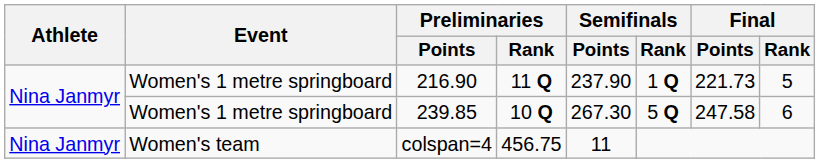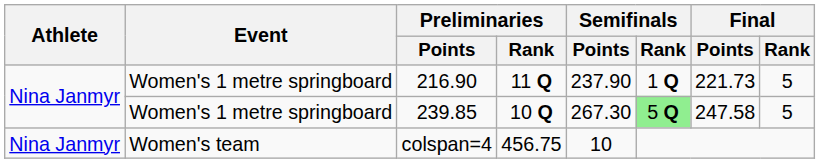(663, 112) no background -> (663, 112) lightgreen background
(787, 112) 6 -> (787, 112) 5
(601, 144) 11 -> (601, 144) 10
